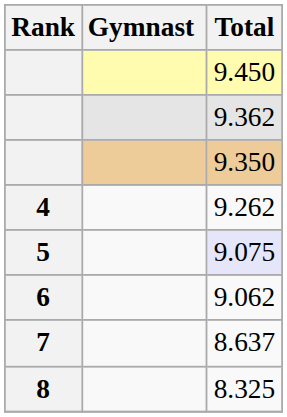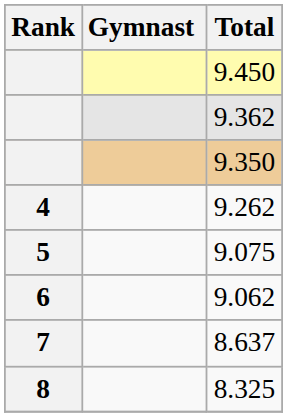(244, 252) lavender background -> (244, 252) no background
